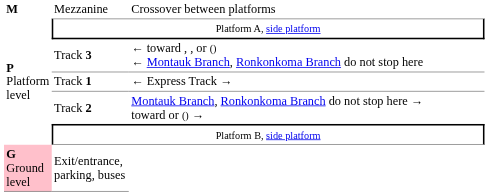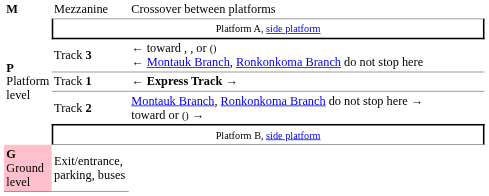(182, 81) normal -> (184, 81) bold
